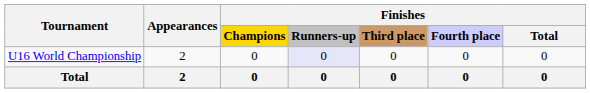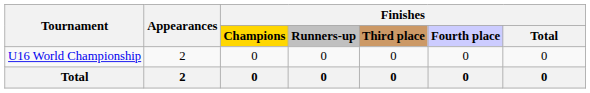(324, 57) lavender background -> (324, 57) no background
